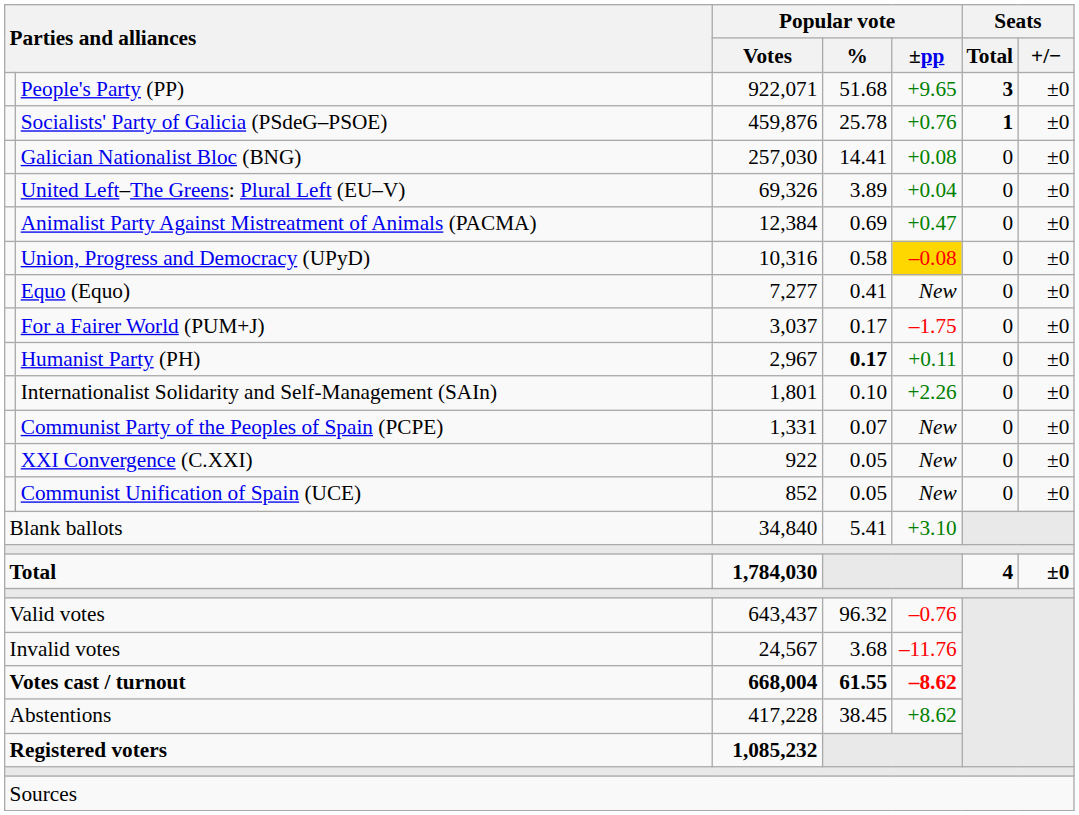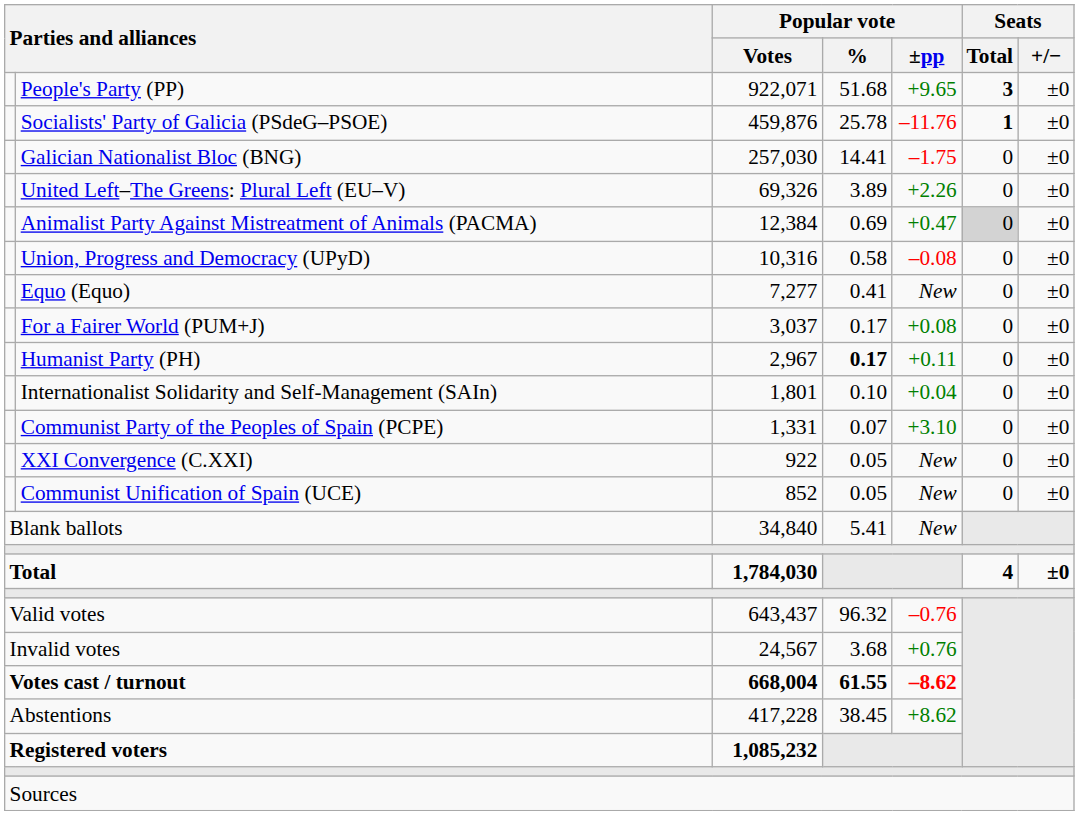(932, 122) +0.76 -> (928, 122) –11.76
(932, 156) +0.08 -> (933, 156) –1.75
(932, 190) +0.04 -> (932, 190) +2.26
(1008, 223) no background -> (1008, 223) lightgrey background
(933, 257) gold background -> (933, 257) no background
(933, 325) –1.75 -> (932, 325) +0.08
(932, 392) +2.26 -> (932, 392) +0.04
(938, 426) New -> (932, 426) +3.10
(932, 527) +3.10 -> (938, 527) New
(928, 648) –11.76 -> (932, 648) +0.76
